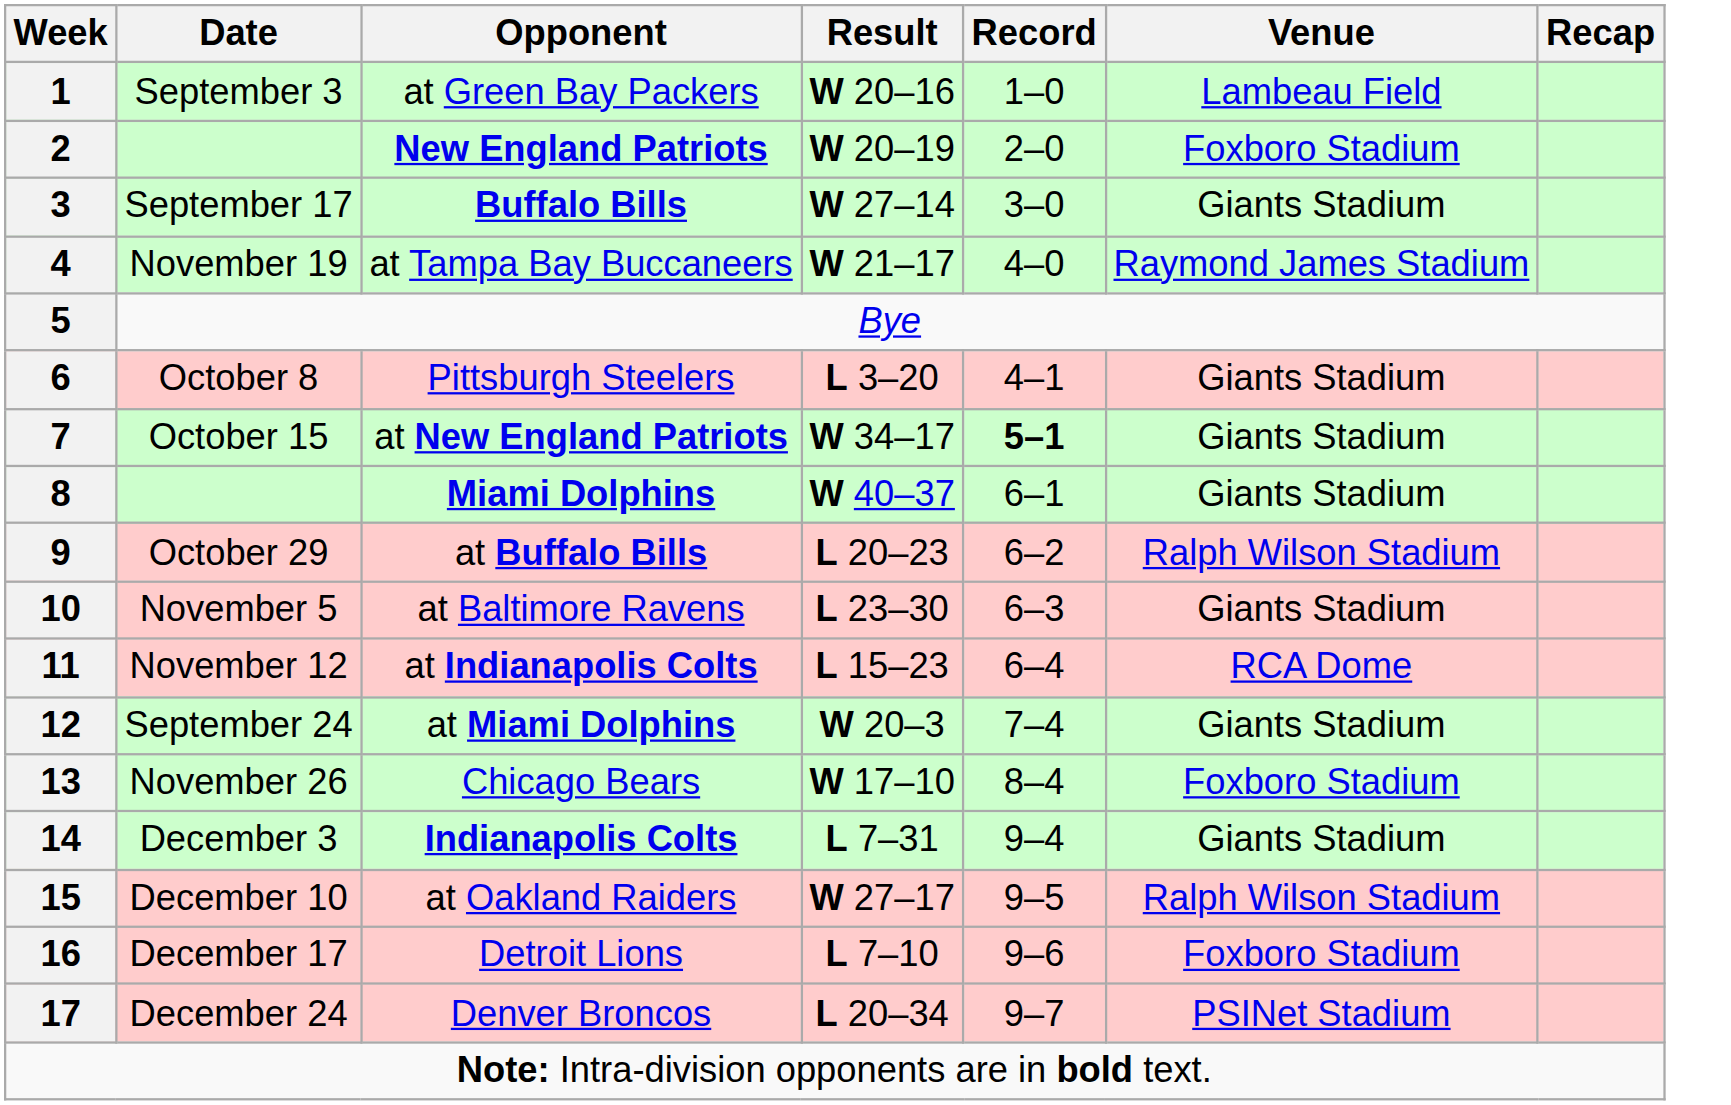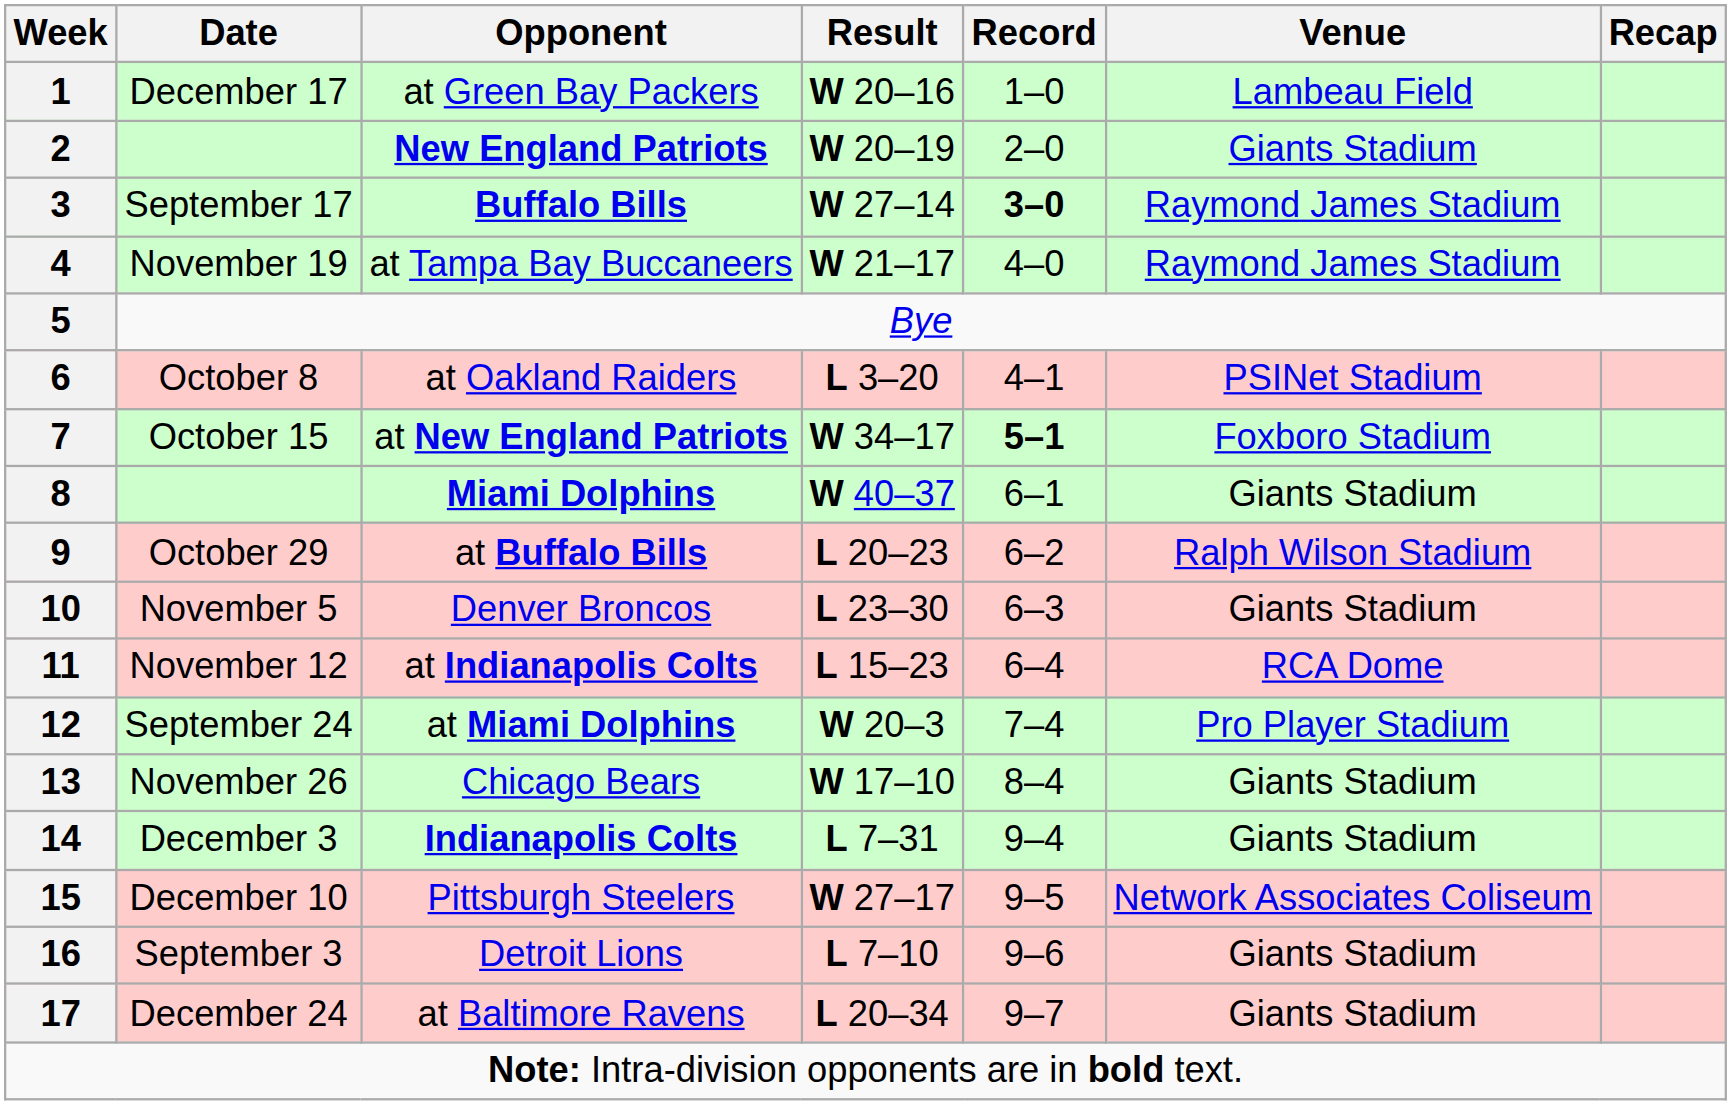(239, 90) September 3 -> (239, 90) December 17
(1321, 148) Foxboro Stadium -> (1353, 148) Giants Stadium
(1034, 206) normal -> (1034, 206) bold
(1321, 206) Giants Stadium -> (1353, 206) Raymond James Stadium
(581, 378) Pittsburgh Steelers -> (581, 378) at Oakland Raiders
(1321, 378) Giants Stadium -> (1353, 378) PSINet Stadium
(1321, 436) Giants Stadium -> (1353, 436) Foxboro Stadium
(581, 609) at Baltimore Ravens -> (581, 609) Denver Broncos
(1321, 724) Giants Stadium -> (1353, 724) Pro Player Stadium
(1321, 782) Foxboro Stadium -> (1353, 782) Giants Stadium
(581, 897) at Oakland Raiders -> (581, 897) Pittsburgh Steelers
(1321, 897) Ralph Wilson Stadium -> (1353, 897) Network Associates Coliseum
(239, 954) December 17 -> (239, 954) September 3
(1321, 954) Foxboro Stadium -> (1353, 954) Giants Stadium
(581, 1012) Denver Broncos -> (581, 1012) at Baltimore Ravens
(1321, 1012) PSINet Stadium -> (1353, 1012) Giants Stadium
